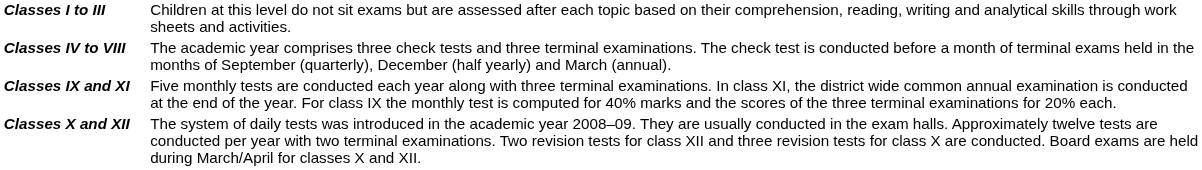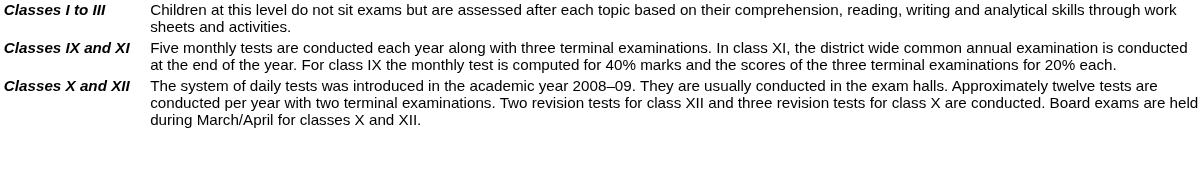- row: (65, 48)
